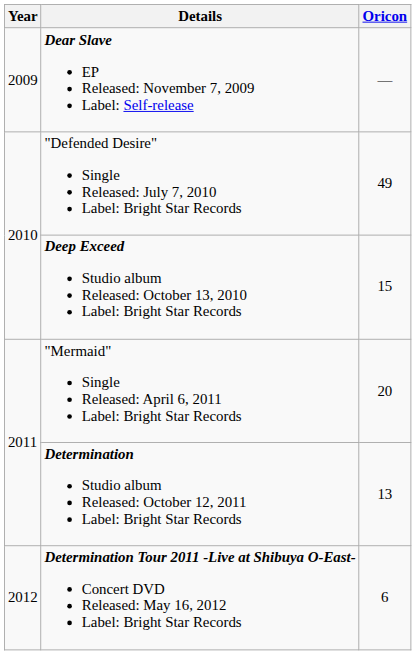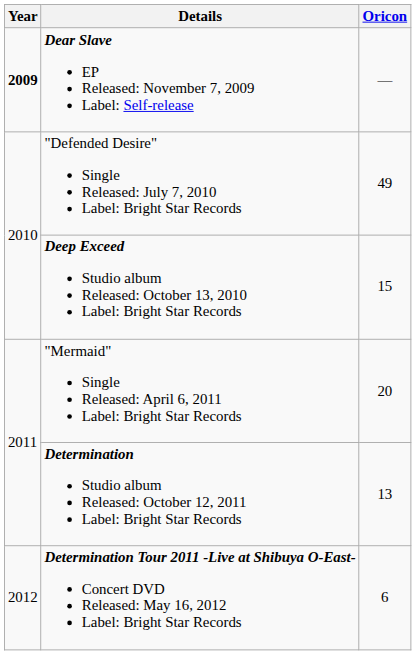(23, 79) normal -> (23, 79) bold
